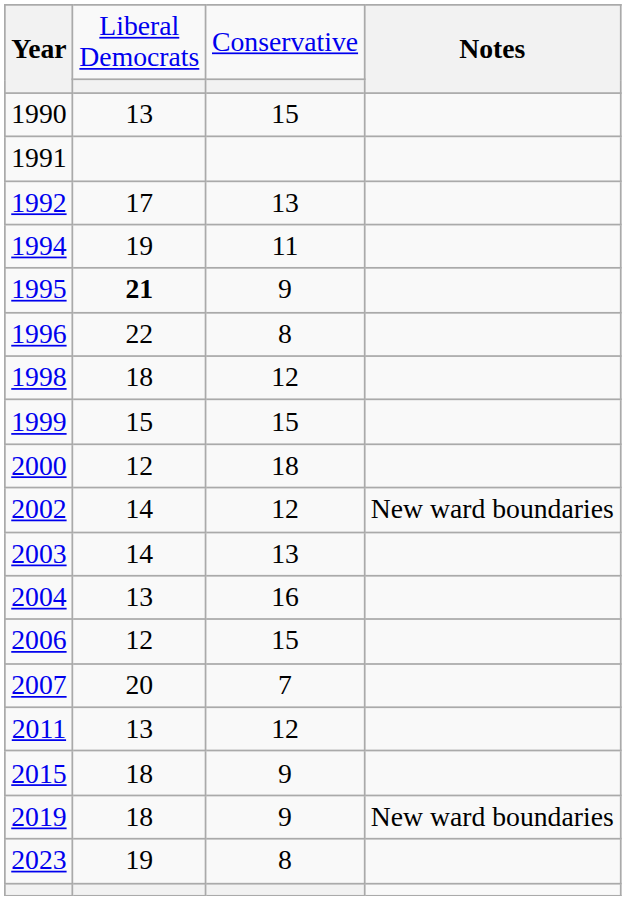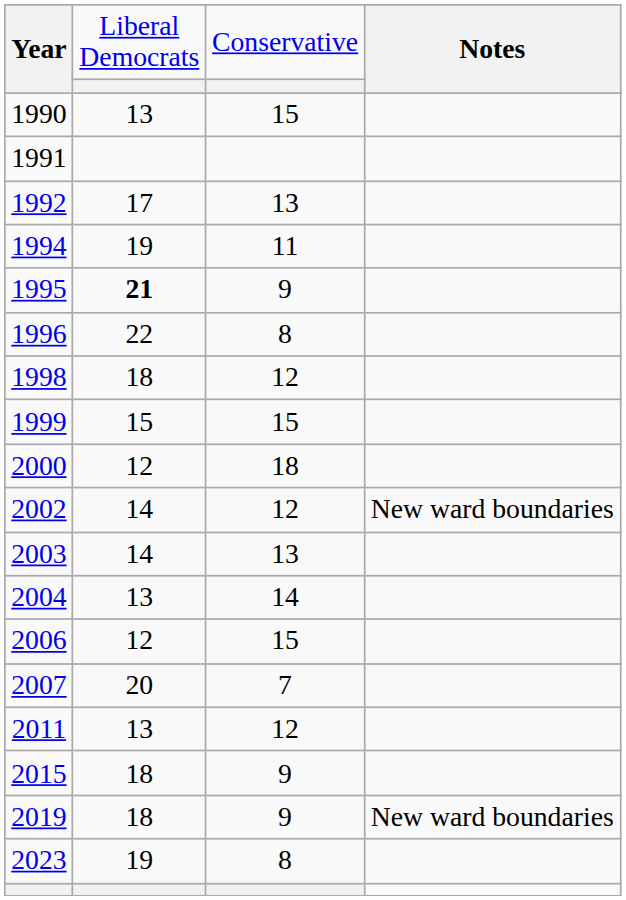(285, 597) 16 -> (285, 597) 14
